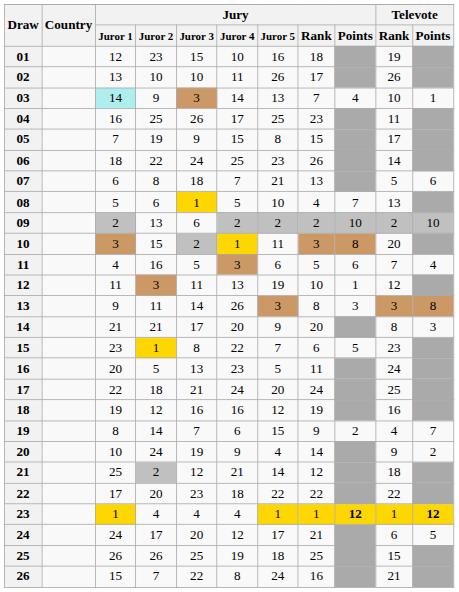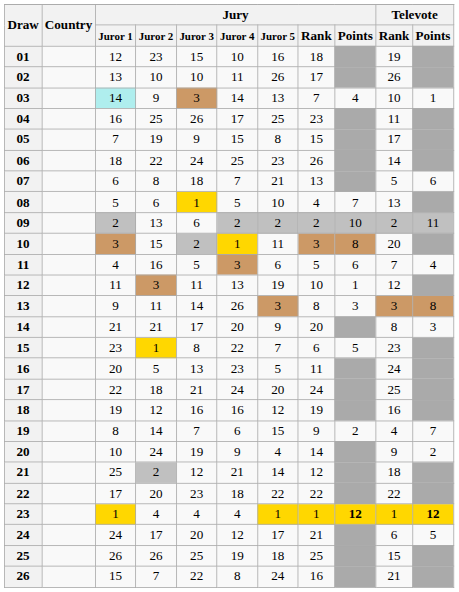(433, 222) 10 -> (433, 222) 11
